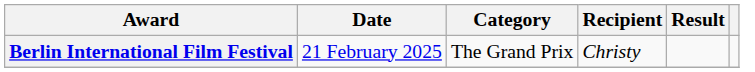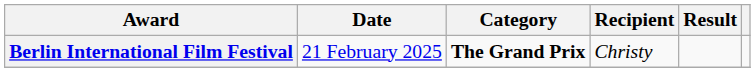(512, 51) normal -> (518, 51) bold
